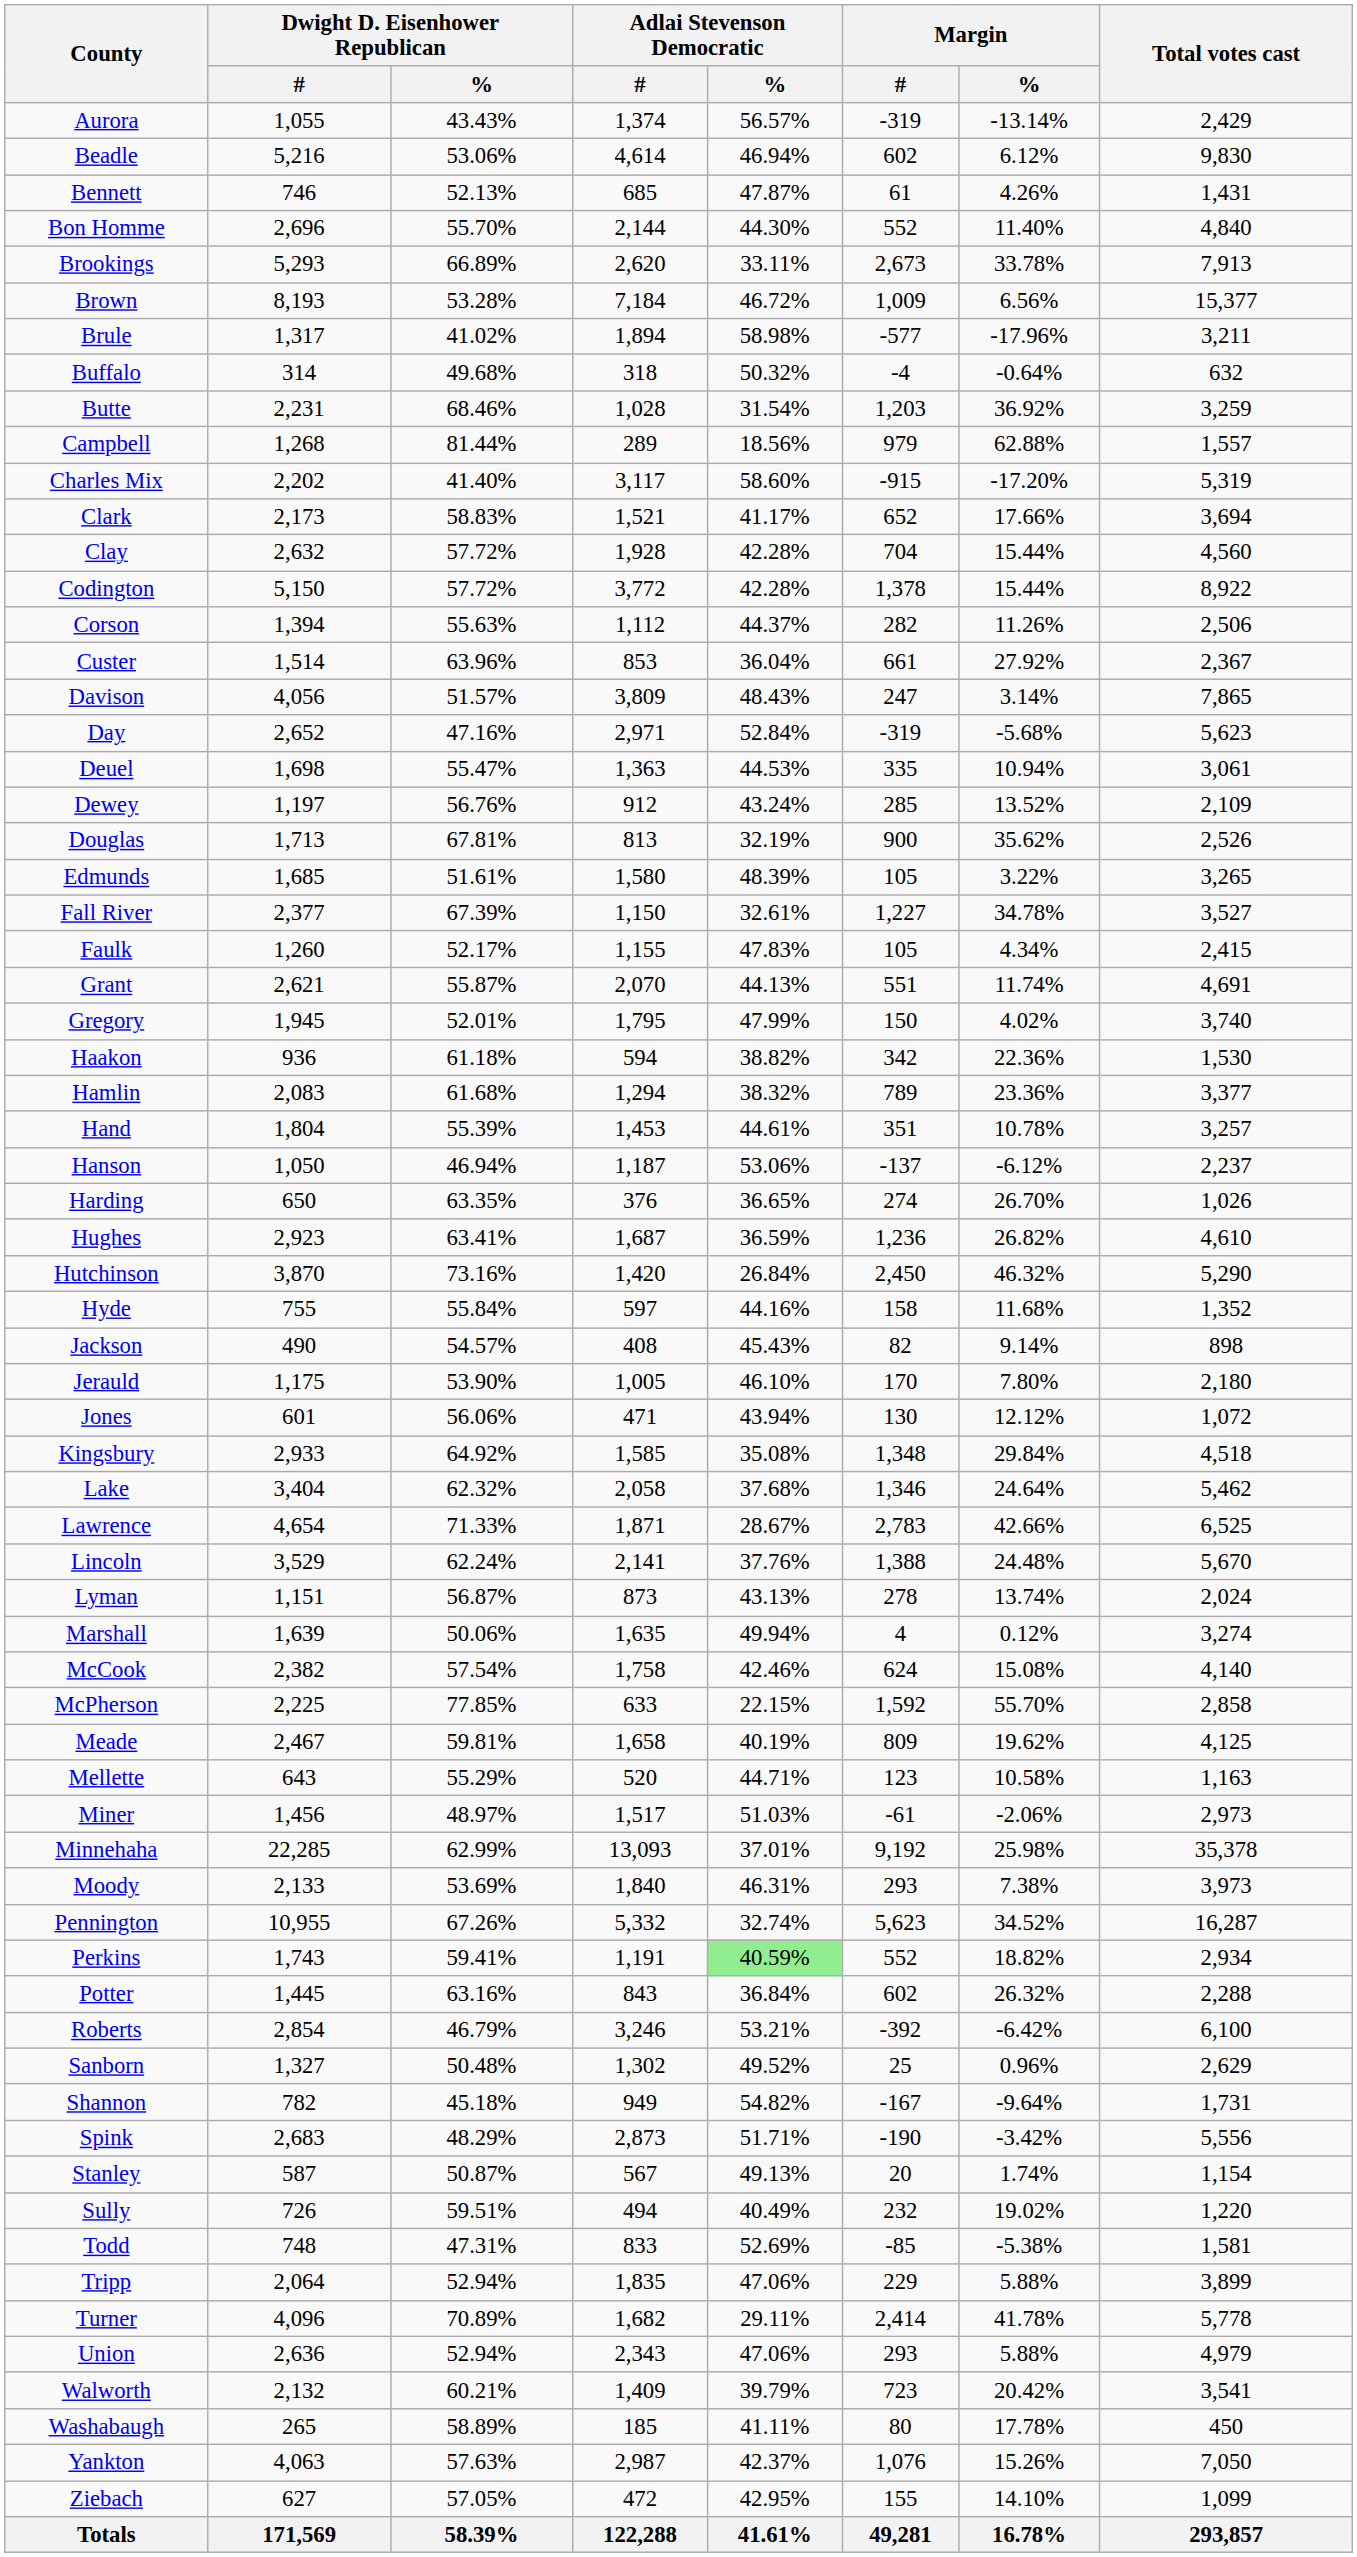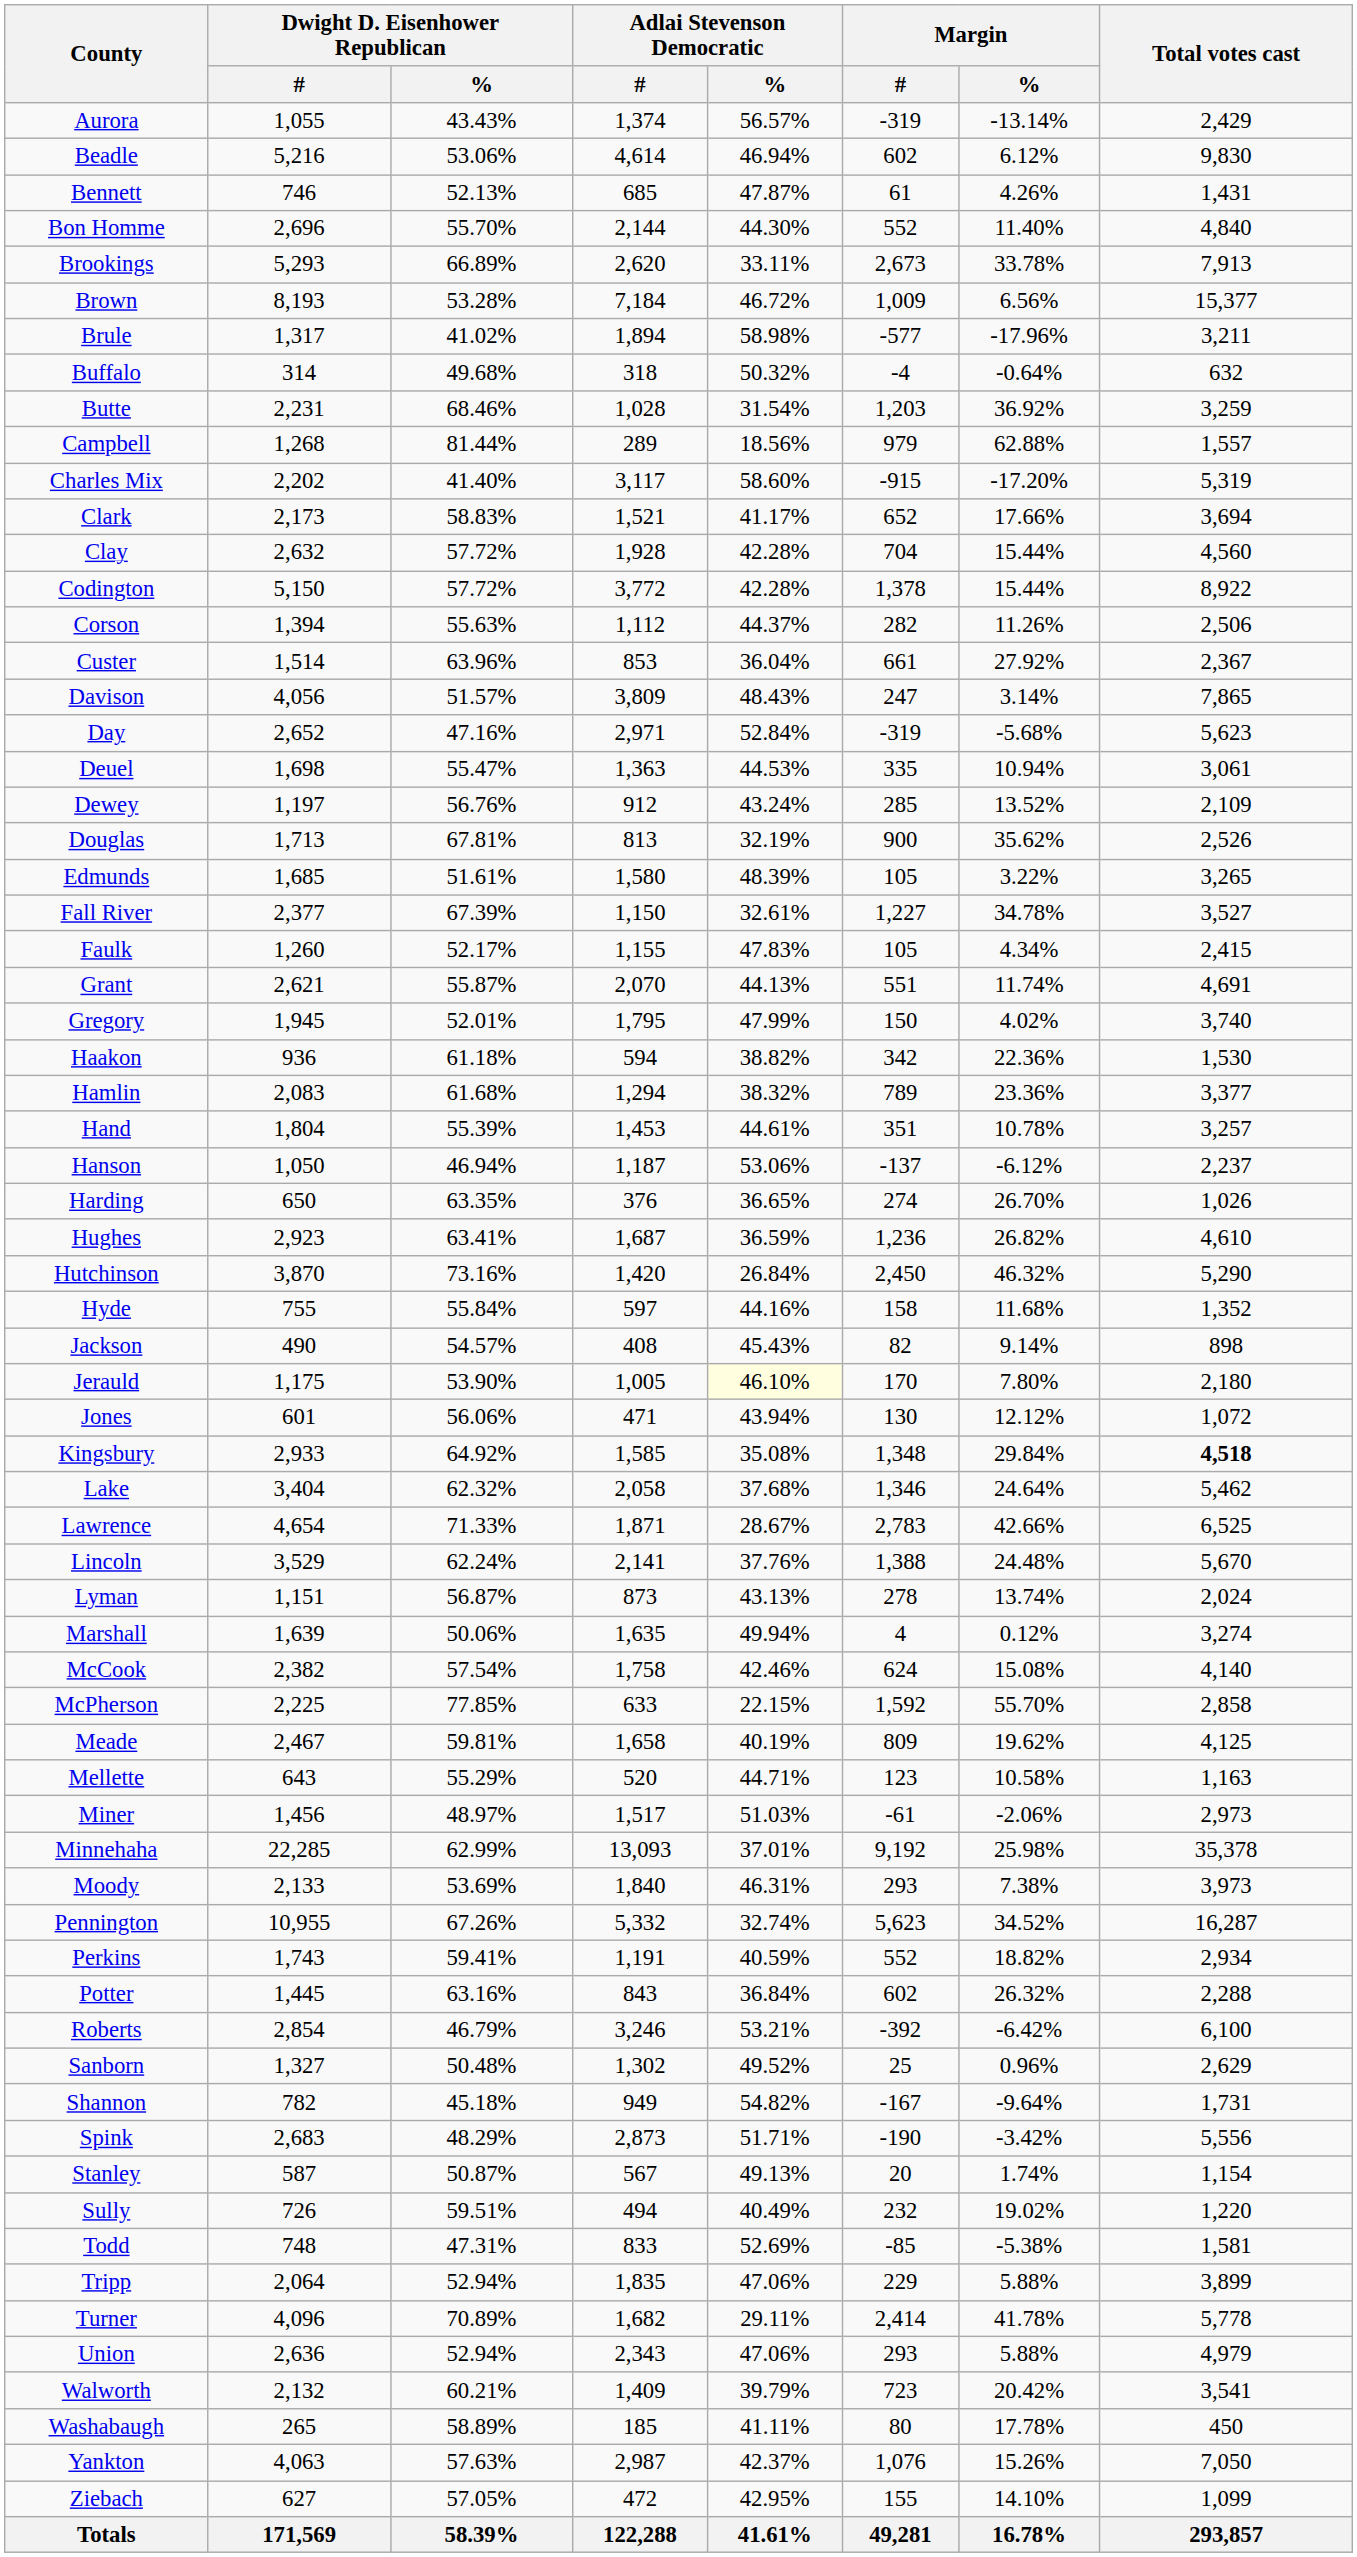(775, 1381) no background -> (775, 1381) lightyellow background
(1226, 1453) normal -> (1226, 1453) bold
(775, 1957) lightgreen background -> (775, 1957) no background
